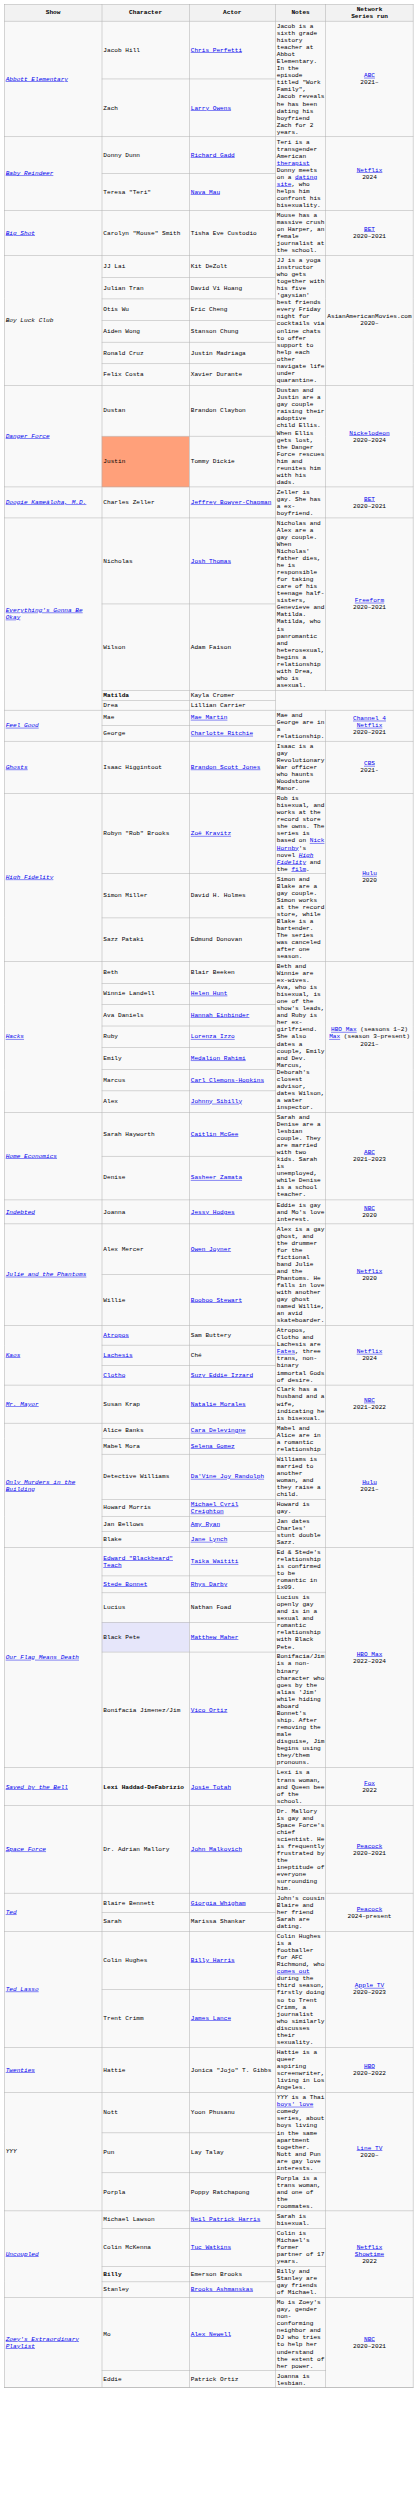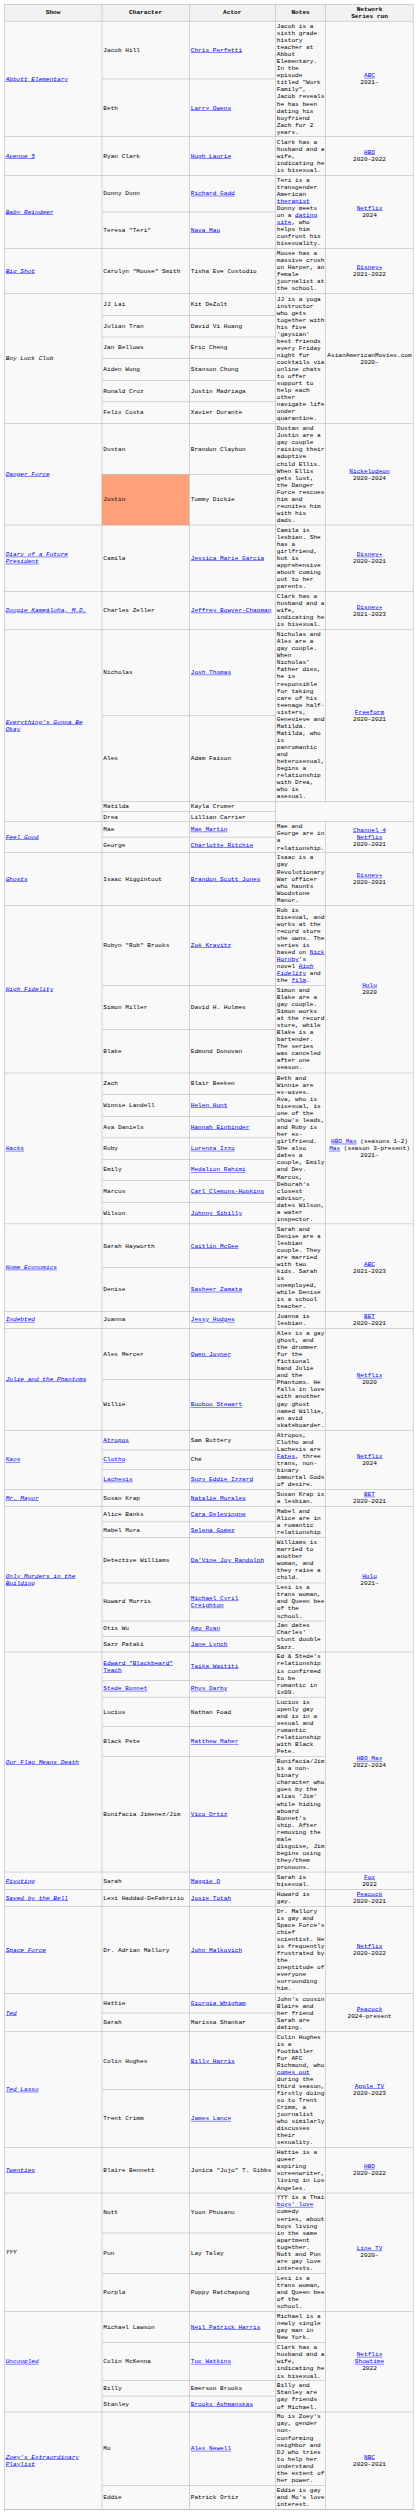(111, 108) Zach -> (111, 108) Beth
+ row: (211, 156)
(370, 233) BET 2020–2021 -> (370, 271) Disney+ 2021–2022
(116, 310) Otis Wu -> (123, 348) Jan Bellows
+ row: (227, 558)
(299, 503) Zeller is gay. She has a ex-boyfriend. -> (301, 611) Clark has a husband and a wife, indicating he is bisexual.
(370, 503) BET 2020–2021 -> (370, 611) Disney+ 2021–2023
(114, 647) Wilson -> (111, 759) Alex
(116, 695) bold -> (116, 807) normal
(370, 767) CBS 2021- -> (370, 879) Disney+ 2020–2021
(123, 940) Sazz Pataki -> (112, 1051) Blake
(111, 972) Beth -> (111, 1084) Zach
(111, 1102) Alex -> (114, 1213) Wilson
(301, 1212) Eddie is gay and Mo's love interest. -> (293, 1320) Joanna is lesbian.
(370, 1212) NBC 2020 -> (370, 1320) BET 2020–2021
(118, 1355) Lachesis -> (114, 1460) Clotho
(114, 1375) Clotho -> (118, 1480) Lachesis
(301, 1404) Clark has a husband and a wife, indicating he is bisexual. -> (301, 1498) Susan Krap is a lesbian.
(370, 1404) NBC 2021–2022 -> (370, 1498) BET 2020–2021
(293, 1508) Howard is gay. -> (301, 1602) Lexi is a trans woman, and Queen bee of the school.
(123, 1524) Jan Bellows -> (116, 1629) Otis Wu
(112, 1540) Blake -> (123, 1644) Sazz Pataki
(122, 1637) lavender background -> (122, 1742) no background
+ row: (205, 1881)
(144, 1787) bold -> (144, 1898) normal
(301, 1787) Lexi is a trans woman, and Queen bee of the school. -> (293, 1898) Howard is gay.
(370, 1787) Fox 2022 -> (370, 1898) Peacock 2020–2021
(370, 1850) Peacock 2020–2021 -> (370, 1950) Netflix 2020–2022
(129, 1903) Blaire Bennett -> (114, 2003) Hattie
(114, 2070) Hattie -> (129, 2170) Blaire Bennett
(299, 2192) Porpla is a trans woman, and one of the roommates. -> (301, 2292) Lexi is a trans woman, and Queen bee of the school.
(293, 2220) Sarah is bisexual. -> (299, 2327) Michael is a newly single gay man in New York.
(301, 2247) Colin is Michael's former partner of 17 years. -> (301, 2362) Clark has a husband and a wife, indicating he is bisexual.
(112, 2274) bold -> (112, 2388) normal
(293, 2379) Joanna is lesbian. -> (301, 2497) Eddie is gay and Mo's love interest.
